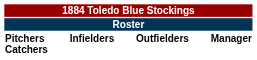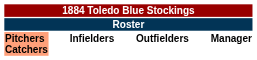(26, 44) no background -> (26, 44) lightsalmon background
